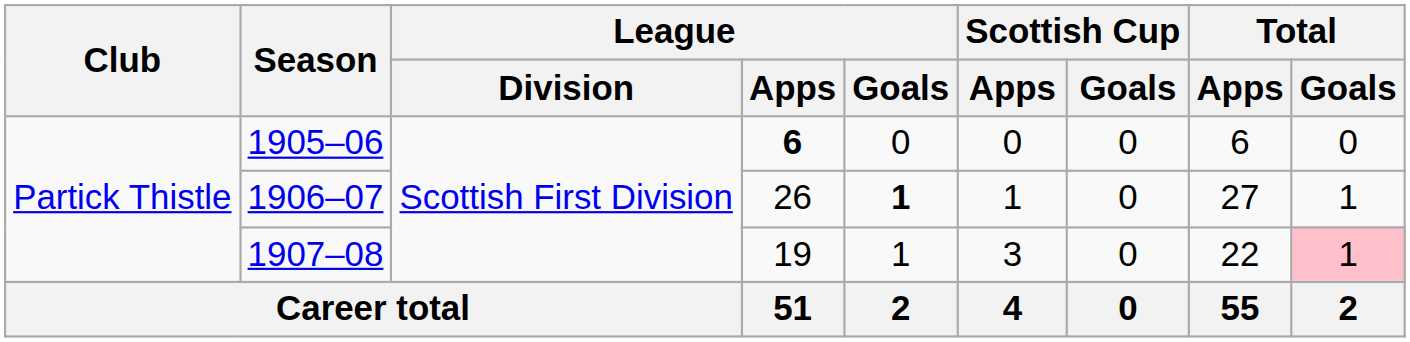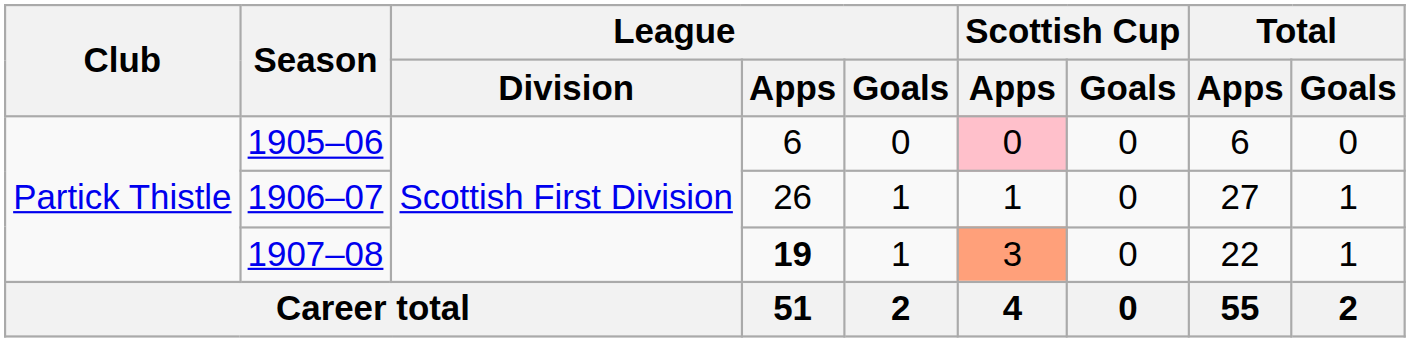(793, 142) bold -> (793, 142) normal
(1012, 142) no background -> (1012, 142) pink background
(901, 198) bold -> (901, 198) normal
(793, 253) normal -> (793, 253) bold
(1012, 253) no background -> (1012, 253) lightsalmon background
(1348, 253) pink background -> (1348, 253) no background
